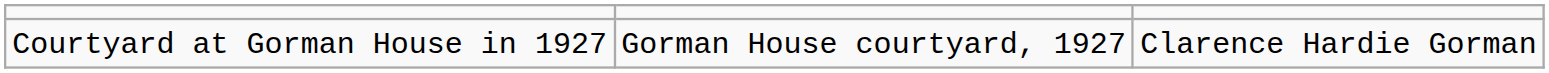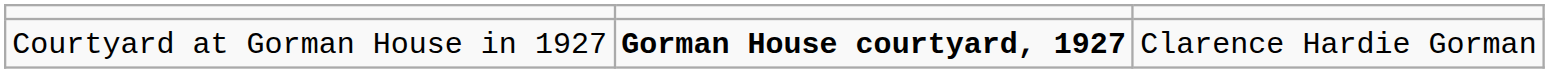(874, 44) normal -> (874, 44) bold
